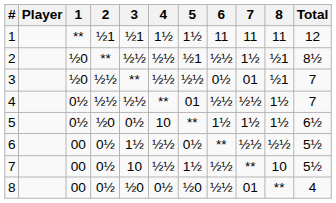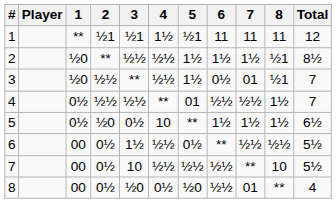(192, 36) 1½ -> (192, 36) ½1
(192, 58) ½1 -> (192, 58) 1½
(221, 58) ½½ -> (221, 58) 1½
(192, 79) ½½ -> (192, 79) 1½
(192, 166) 1½ -> (192, 166) ½½
